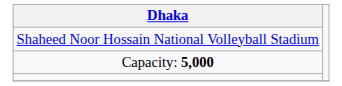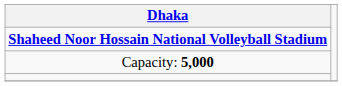(168, 39) normal -> (168, 39) bold
